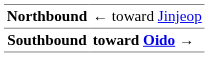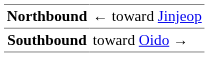(143, 40) bold -> (141, 40) normal
